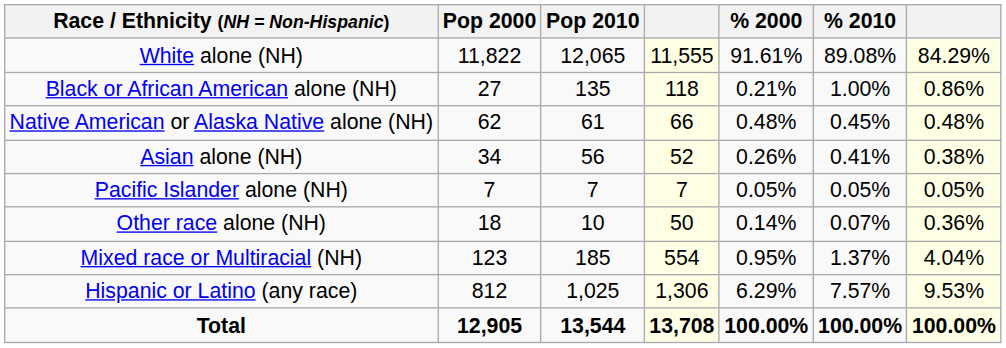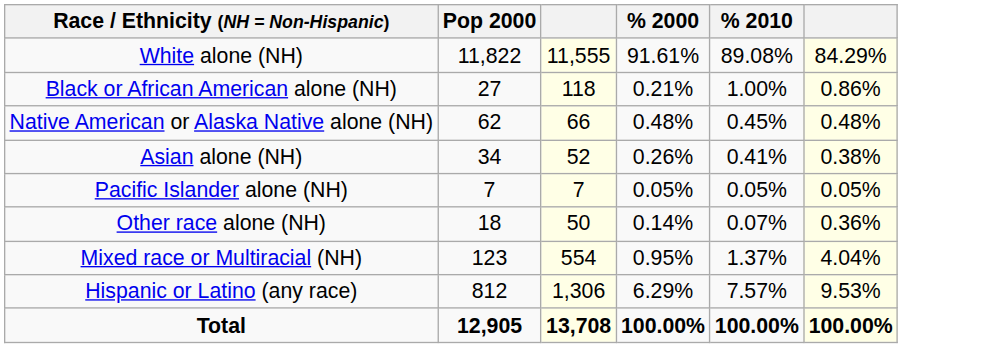- column: (593, 21)
